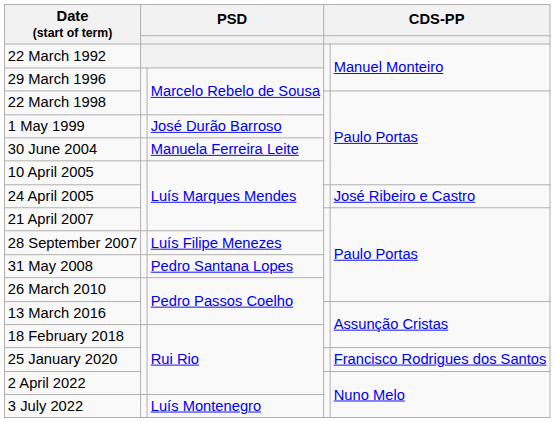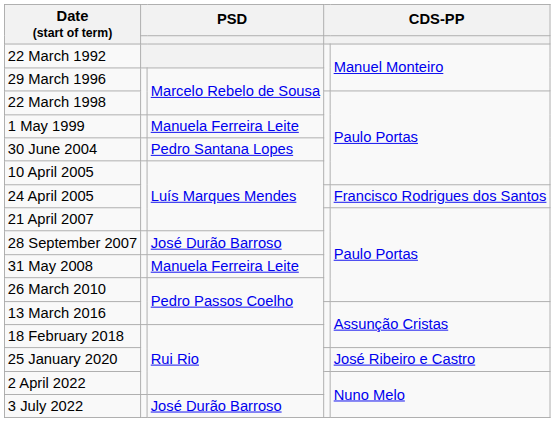(216, 126) José Durão Barroso -> (225, 126) Manuela Ferreira Leite
(225, 149) Manuela Ferreira Leite -> (222, 149) Pedro Santana Lopes
(404, 196) José Ribeiro e Castro -> (440, 196) Francisco Rodrigues dos Santos
(216, 242) Luís Filipe Menezes -> (216, 242) José Durão Barroso
(222, 266) Pedro Santana Lopes -> (225, 266) Manuela Ferreira Leite
(440, 359) Francisco Rodrigues dos Santos -> (404, 359) José Ribeiro e Castro
(206, 406) Luís Montenegro -> (216, 406) José Durão Barroso
